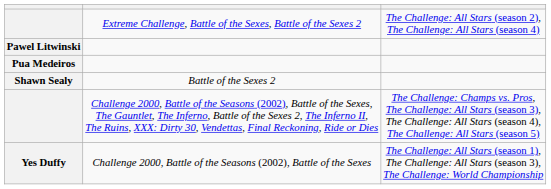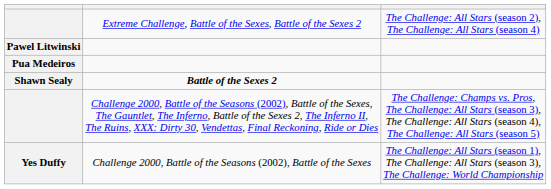(232, 81) normal -> (232, 81) bold
